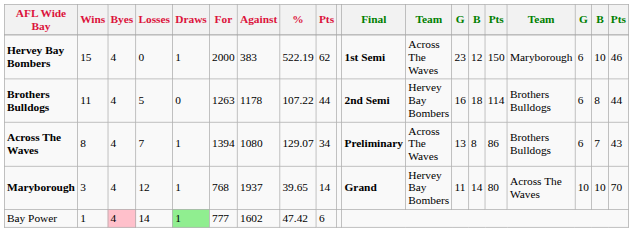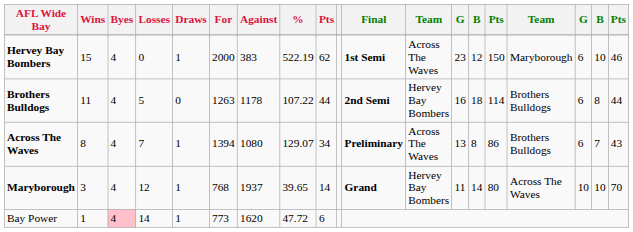(178, 218) lightgreen background -> (178, 218) no background
(221, 218) 777 -> (221, 218) 773
(251, 218) 1602 -> (251, 218) 1620
(295, 218) 47.42 -> (295, 218) 47.72
